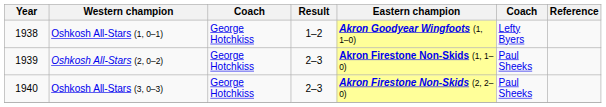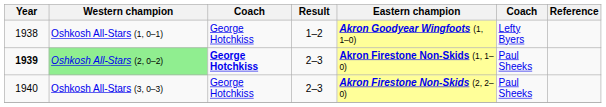(27, 61) normal -> (27, 61) bold
(107, 61) no background -> (107, 61) lightgreen background
(232, 61) normal -> (234, 61) bold
